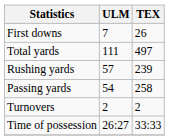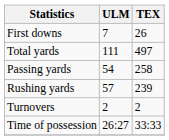rows swapped: (41, 70) <-> (39, 88)
